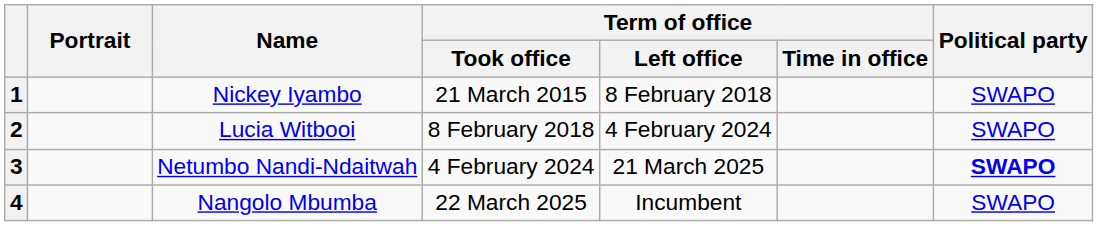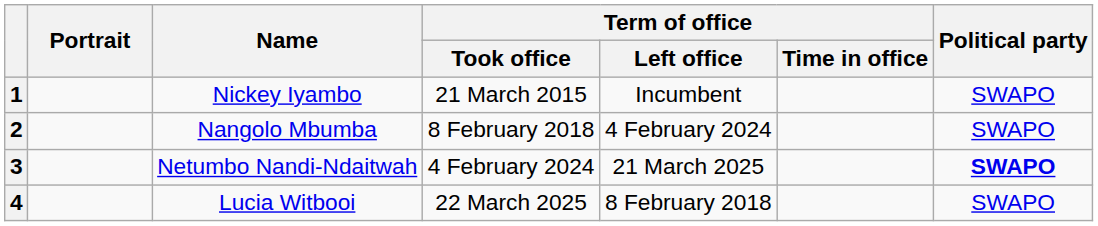(688, 94) 8 February 2018 -> (688, 94) Incumbent
(287, 130) Lucia Witbooi -> (287, 130) Nangolo Mbumba
(287, 202) Nangolo Mbumba -> (287, 202) Lucia Witbooi
(688, 202) Incumbent -> (688, 202) 8 February 2018
